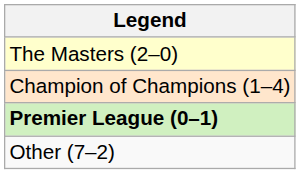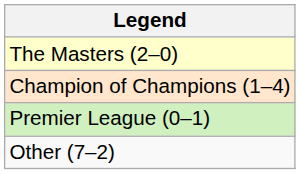(114, 119) bold -> (110, 119) normal
